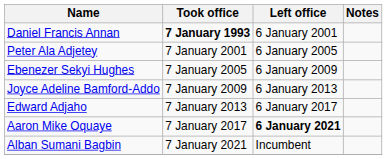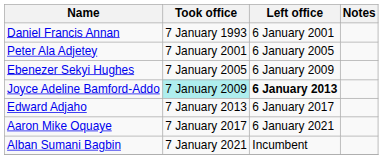(208, 32) bold -> (206, 32) normal
(206, 88) no background -> (206, 88) paleturquoise background
(296, 88) normal -> (295, 88) bold
(298, 126) bold -> (293, 126) normal
